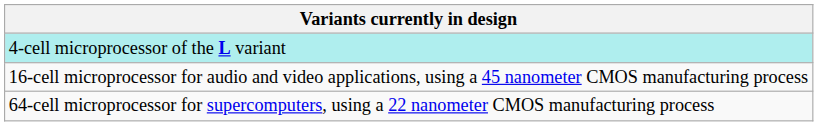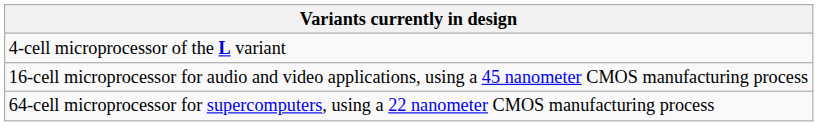(147, 47) paleturquoise background -> (147, 47) no background
